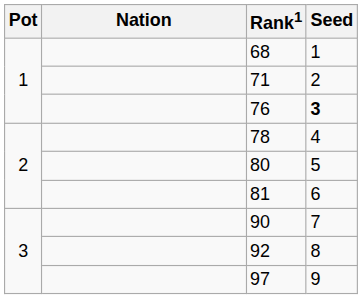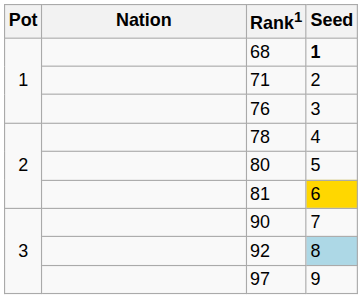(315, 51) normal -> (315, 51) bold
(315, 108) bold -> (315, 108) normal
(315, 194) no background -> (315, 194) gold background
(315, 250) no background -> (315, 250) lightblue background
